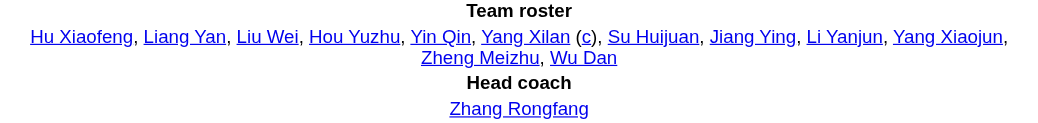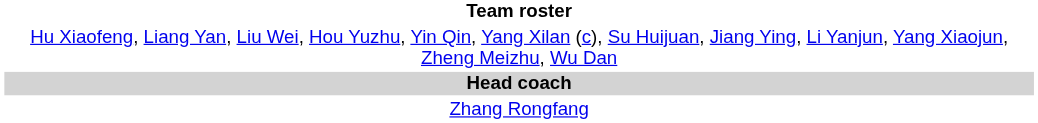(519, 83) no background -> (519, 83) lightgrey background
